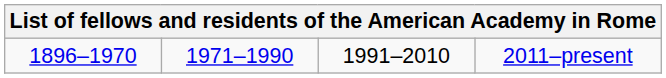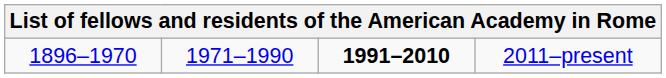(396, 55) normal -> (396, 55) bold
